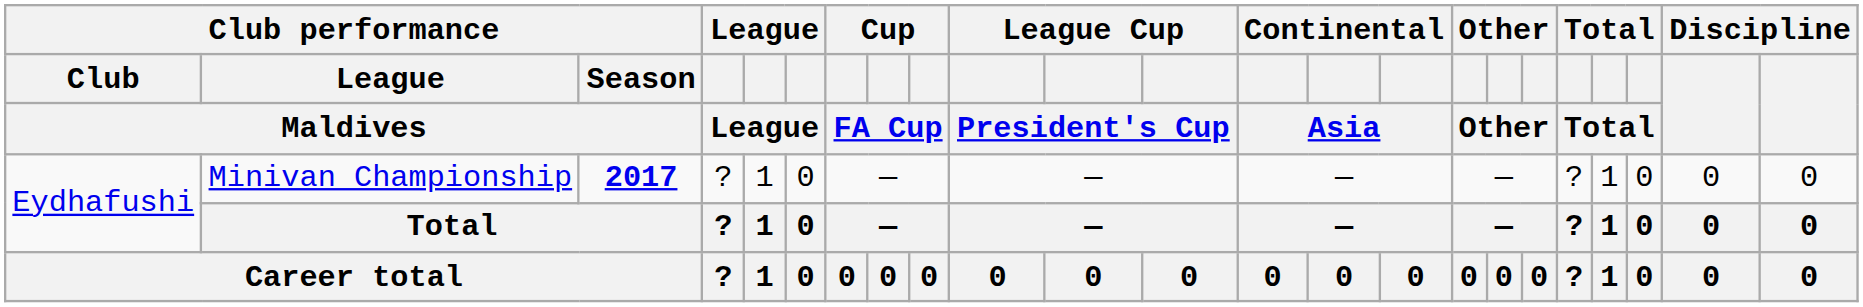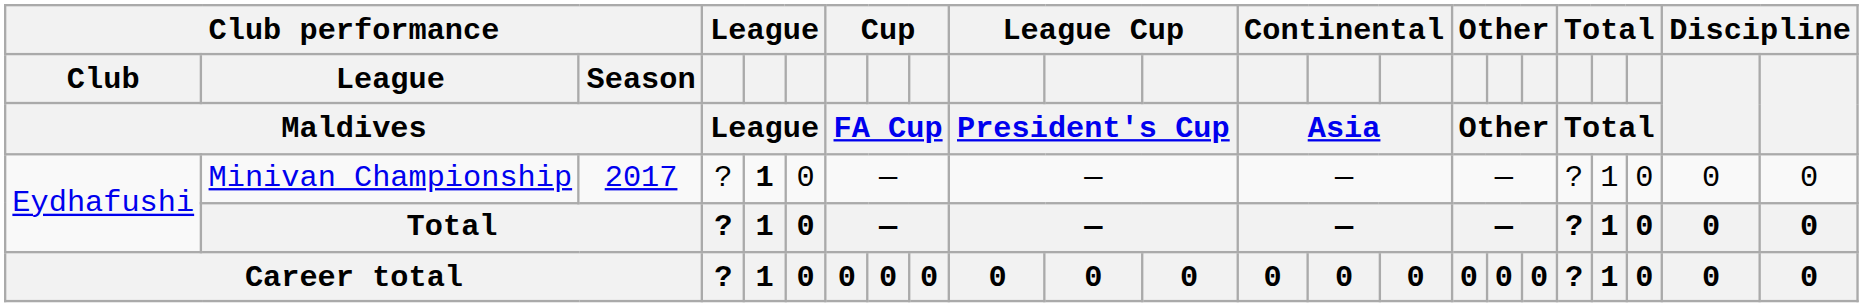(641, 178) bold -> (641, 178) normal
(765, 178) normal -> (765, 178) bold
